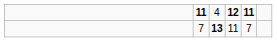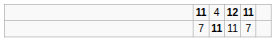(217, 28) 13 -> (217, 28) 11
